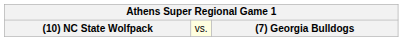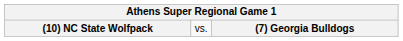(201, 28) lightyellow background -> (201, 28) no background
